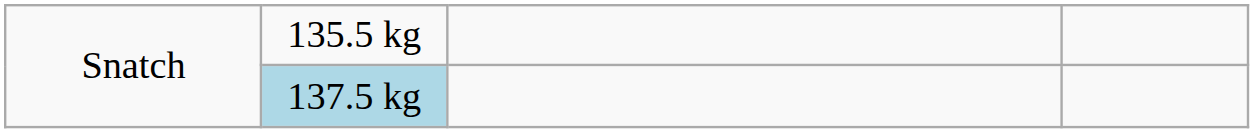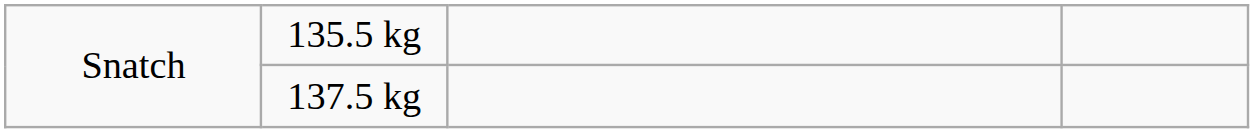(354, 95) lightblue background -> (354, 95) no background
